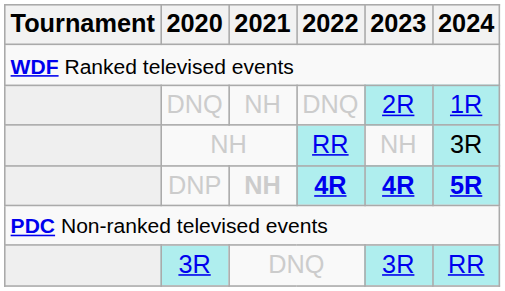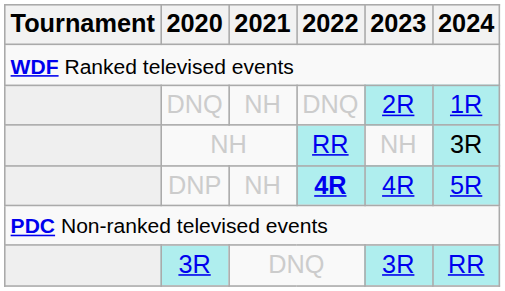(262, 184) bold -> (262, 184) normal
(398, 184) bold -> (398, 184) normal
(466, 184) bold -> (466, 184) normal
